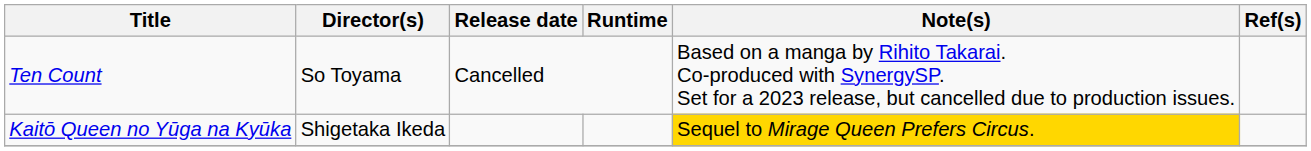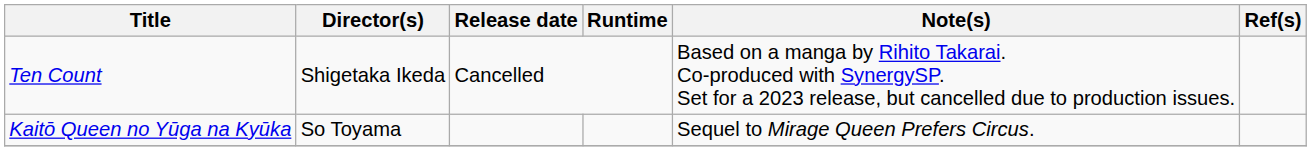(351, 75) So Toyama -> (373, 75) Shigetaka Ikeda
(373, 129) Shigetaka Ikeda -> (351, 129) So Toyama
(856, 129) gold background -> (856, 129) no background
